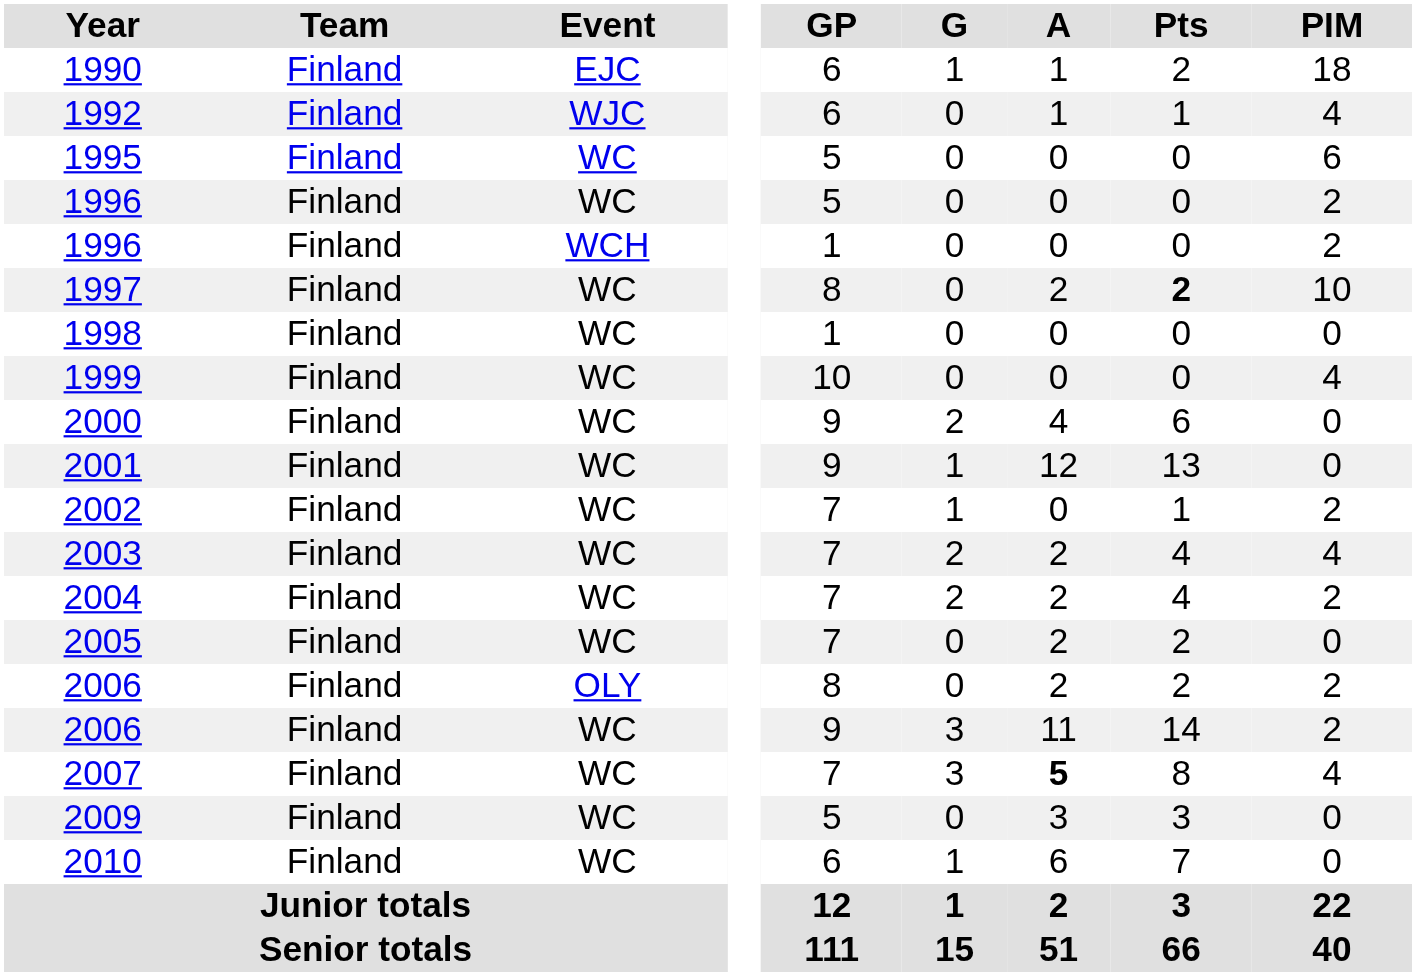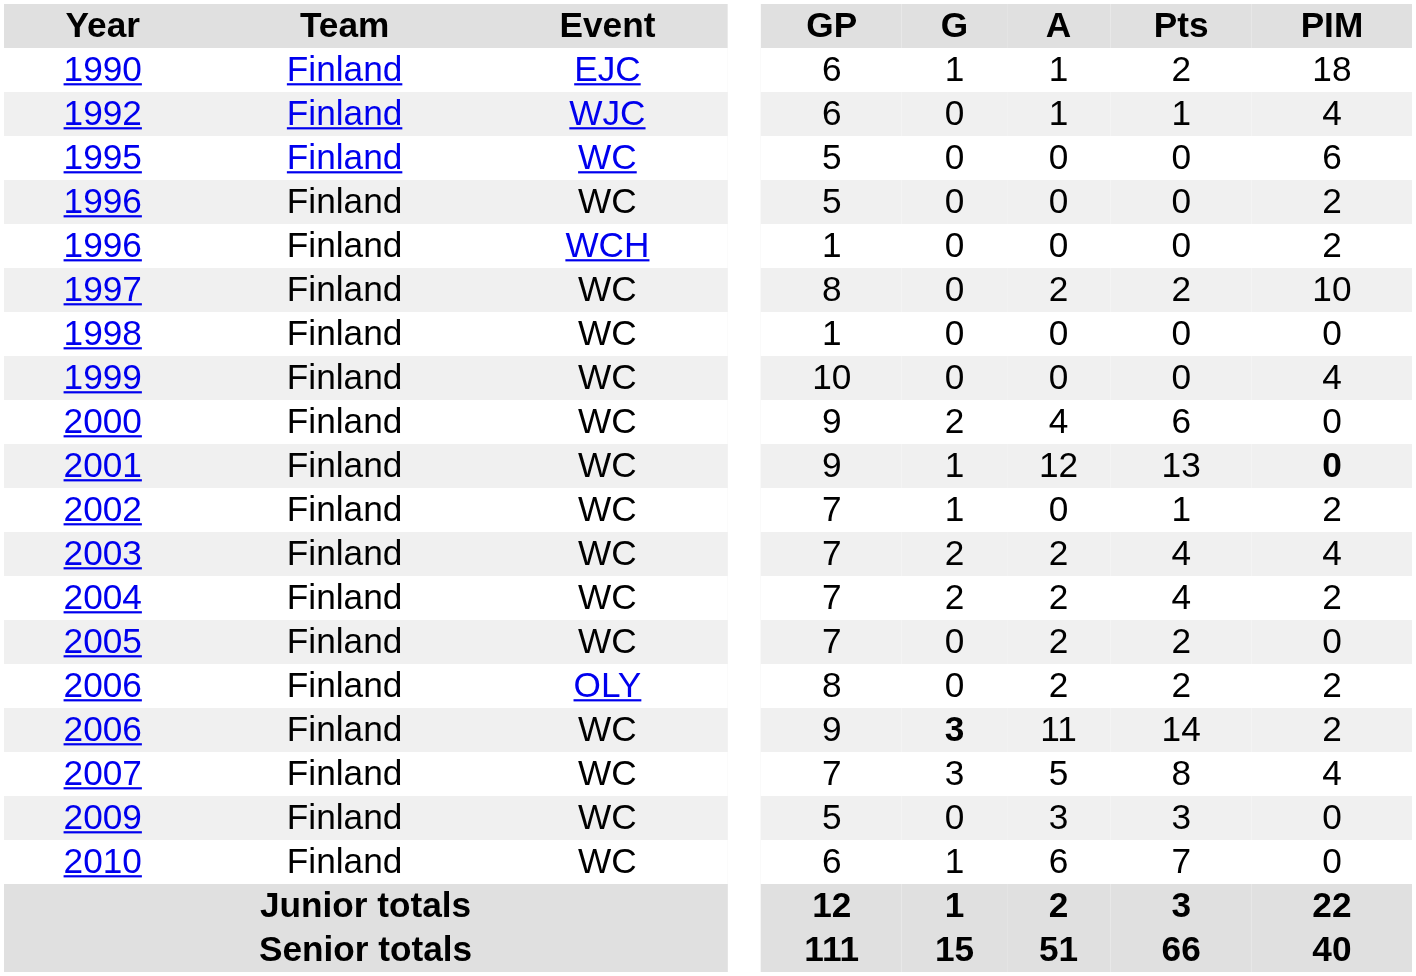(1181, 289) bold -> (1181, 289) normal
(1332, 465) normal -> (1332, 465) bold
(955, 729) normal -> (955, 729) bold
(1059, 773) bold -> (1059, 773) normal
